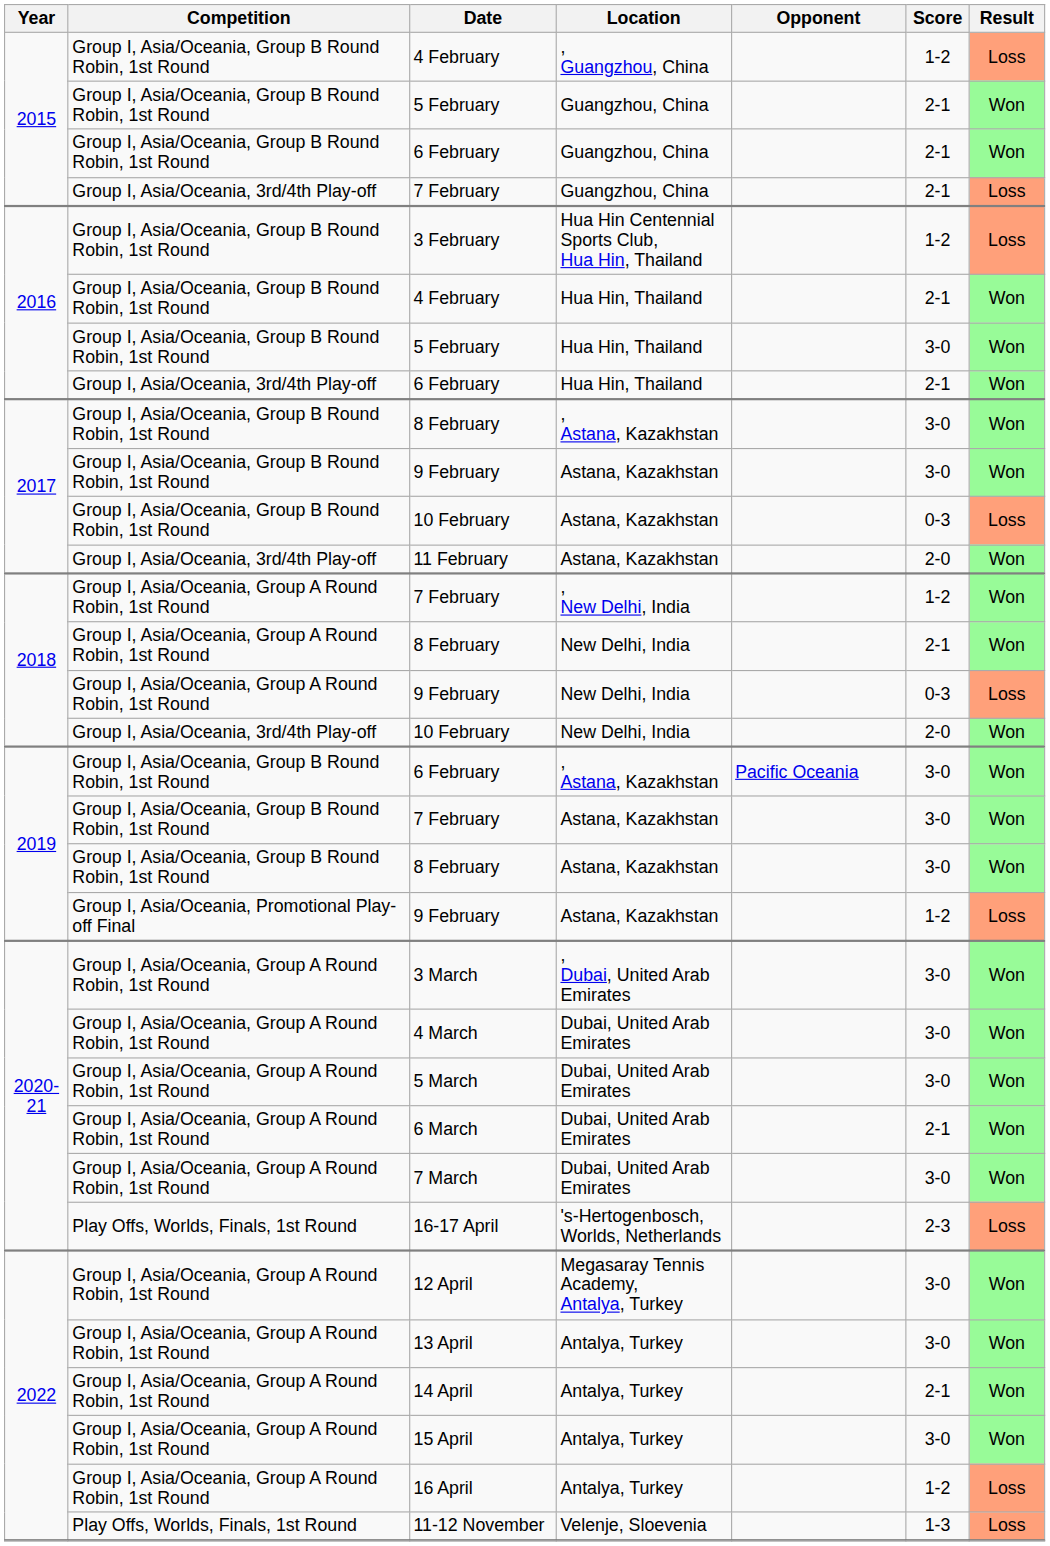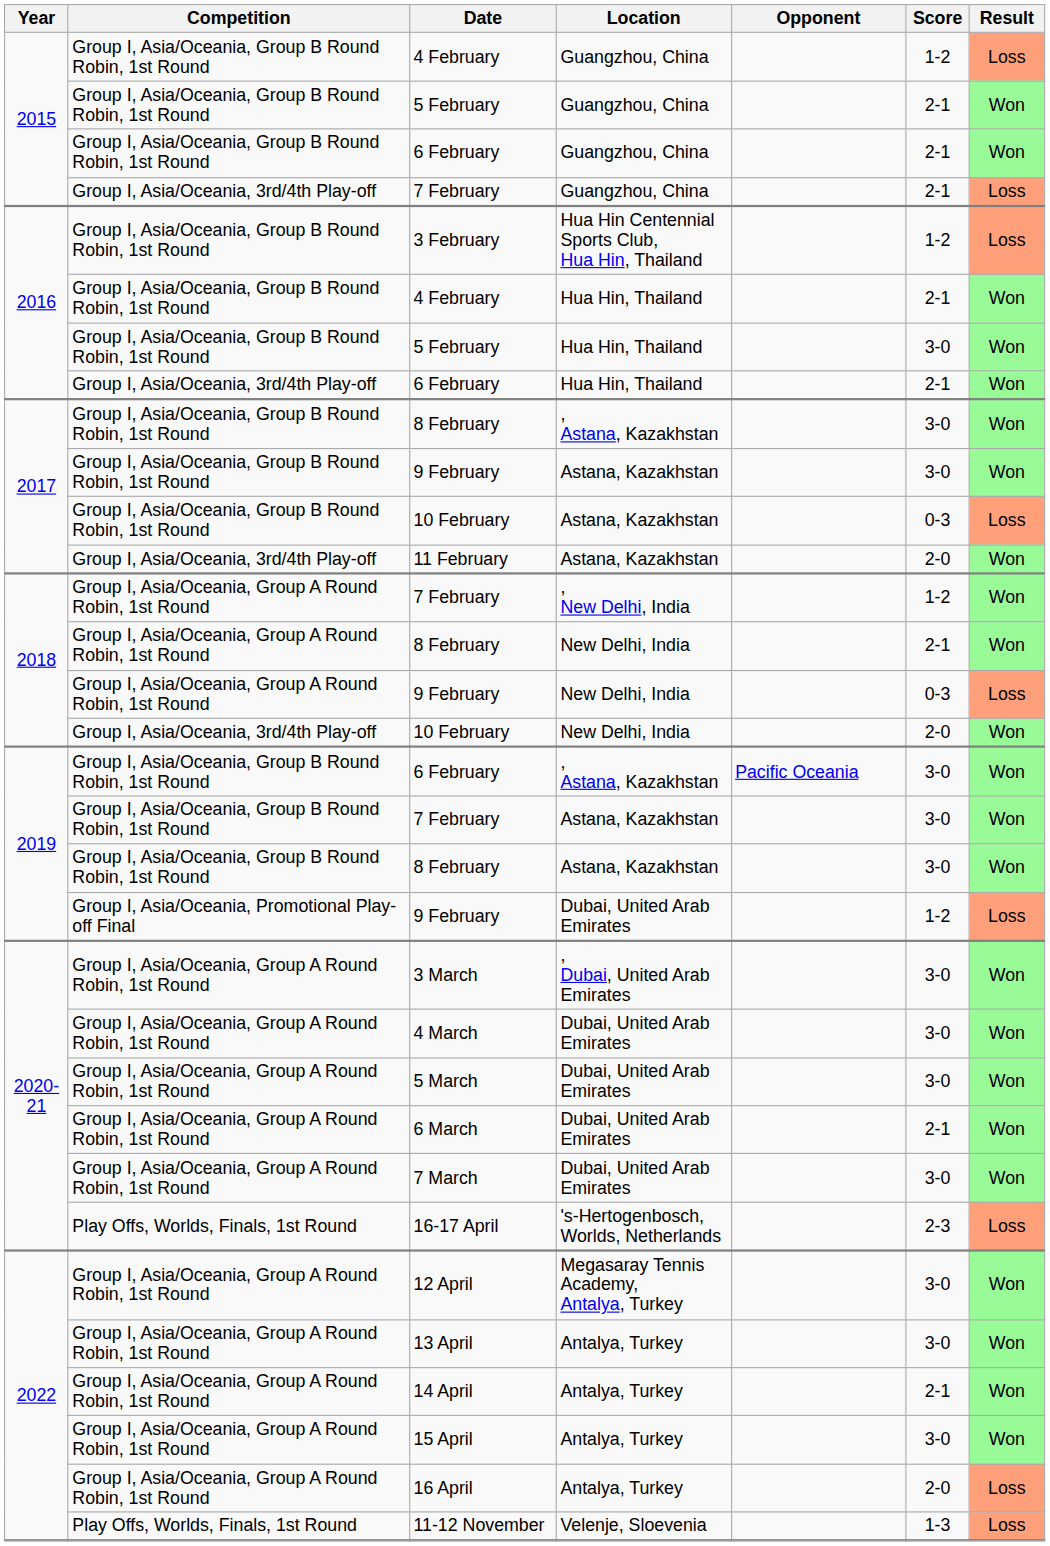(635, 56) , Guangzhou, China -> (635, 56) Guangzhou, China
(639, 916) Astana, Kazakhstan -> (635, 916) Dubai, United Arab Emirates
(938, 1487) 1-2 -> (938, 1487) 2-0
